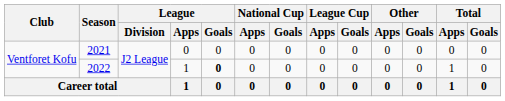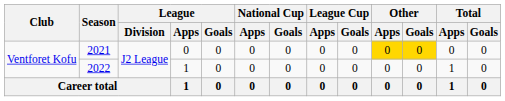(387, 50) no background -> (387, 50) gold background
(419, 50) no background -> (419, 50) gold background
(218, 68) bold -> (218, 68) normal
